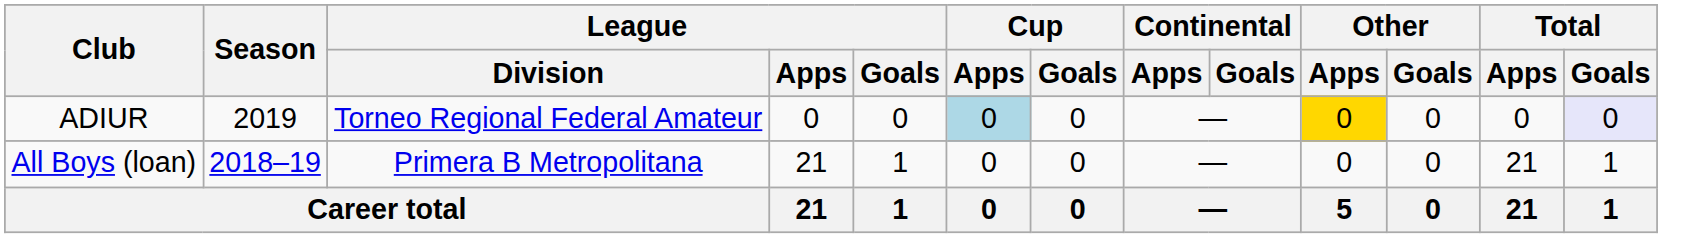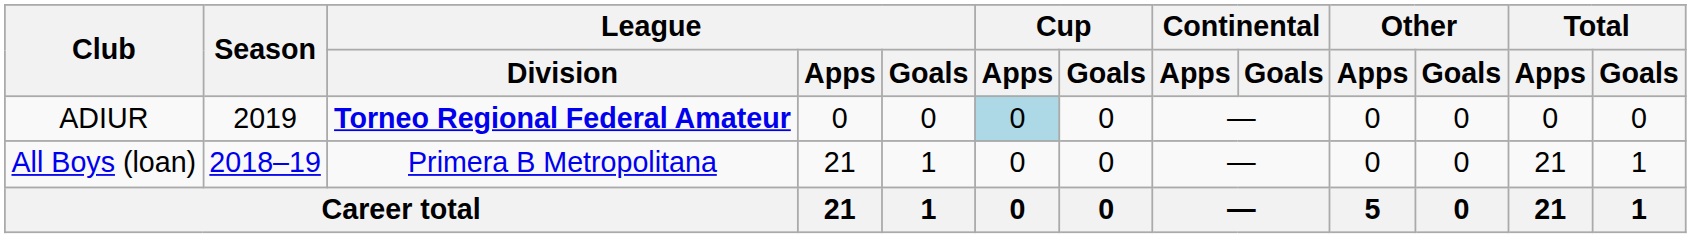(548, 118) normal -> (562, 118) bold
(1344, 118) gold background -> (1373, 118) no background
(1611, 118) lavender background -> (1639, 118) no background
